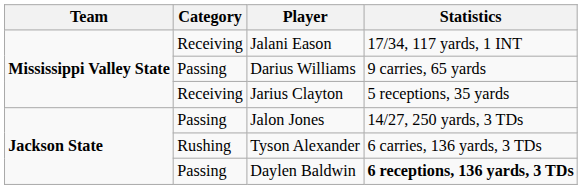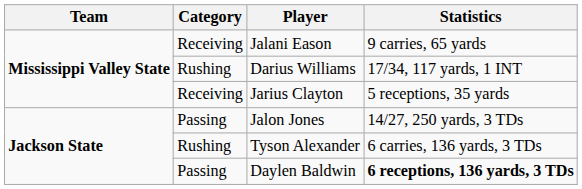(445, 43) 17/34, 117 yards, 1 INT -> (427, 43) 9 carries, 65 yards
(202, 68) Passing -> (204, 68) Rushing
(427, 68) 9 carries, 65 yards -> (445, 68) 17/34, 117 yards, 1 INT
